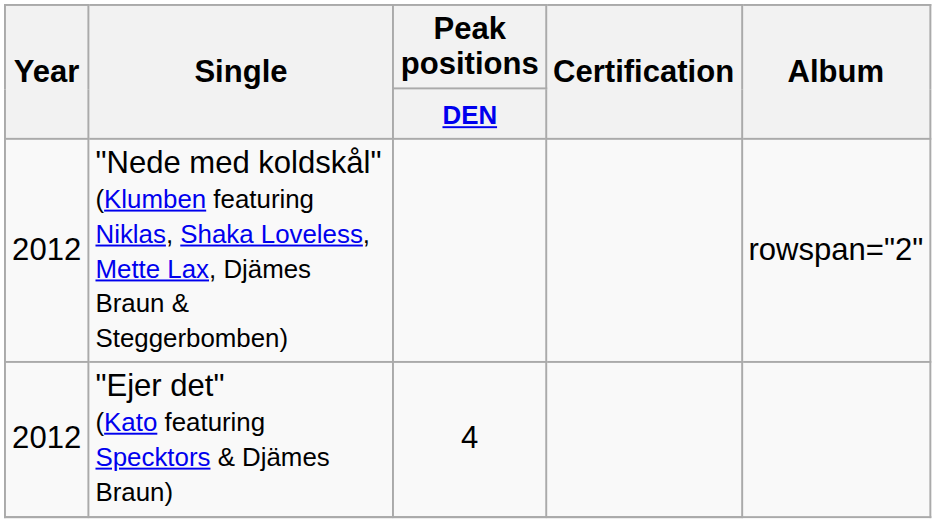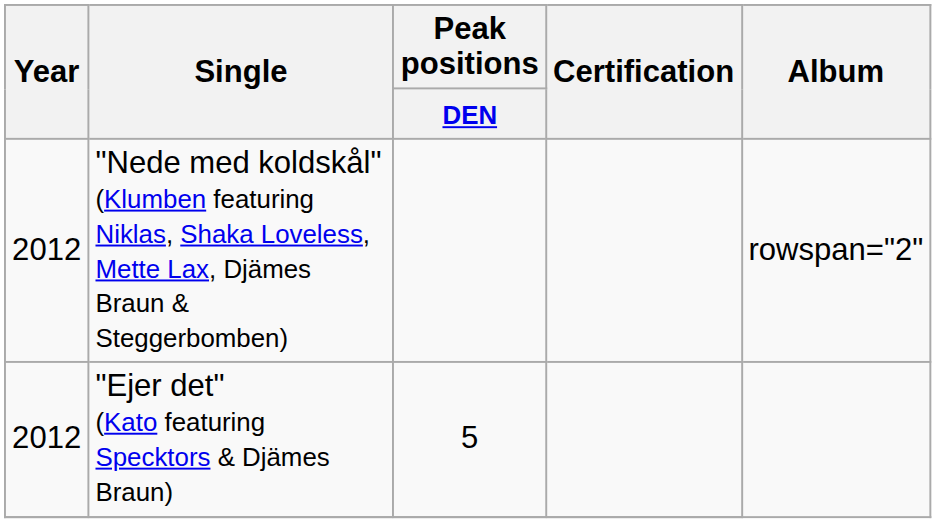(470, 438) 4 -> (470, 438) 5
